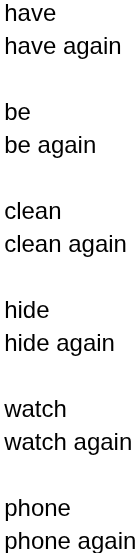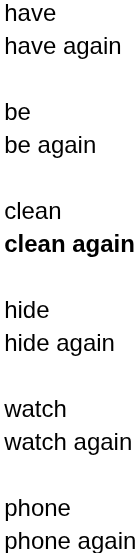(66, 243) normal -> (70, 243) bold
